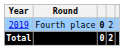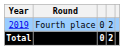(102, 25) bold -> (102, 25) normal
